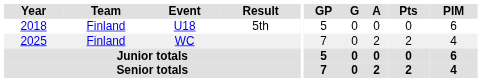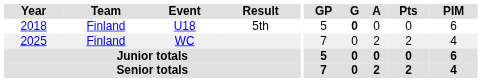(355, 26) normal -> (355, 26) bold
